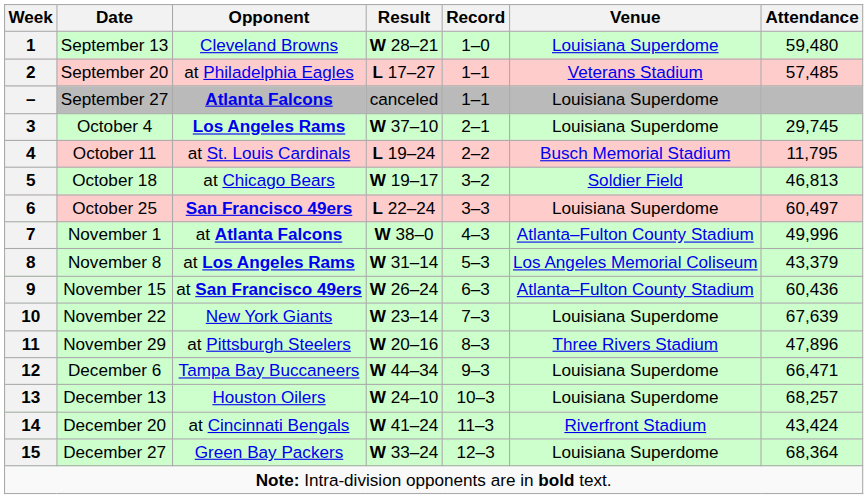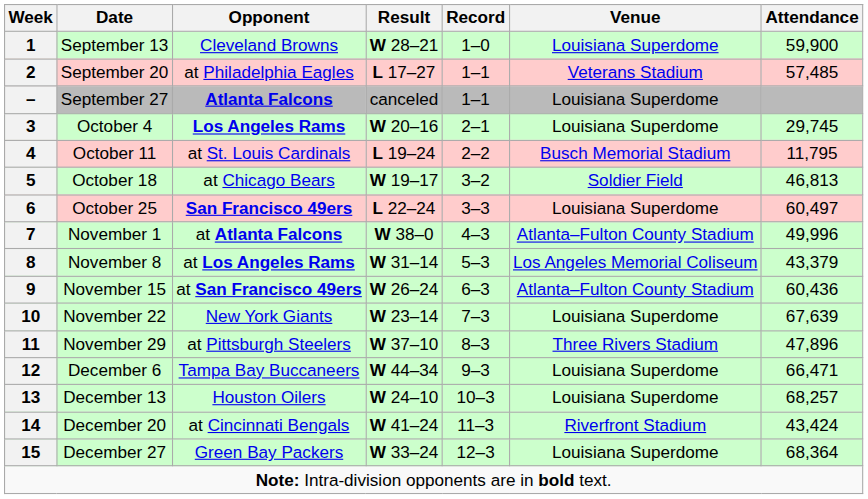(812, 45) 59,480 -> (812, 45) 59,900
(404, 126) W 37–10 -> (404, 126) W 20–16
(404, 343) W 20–16 -> (404, 343) W 37–10
